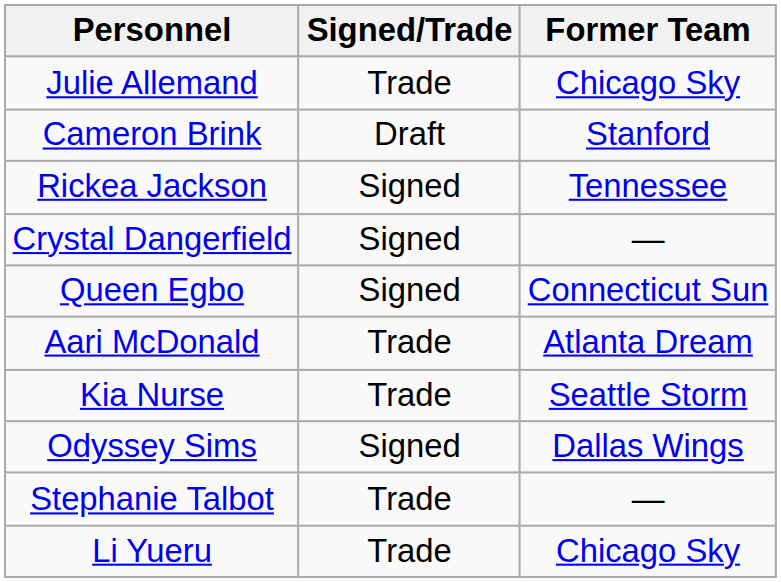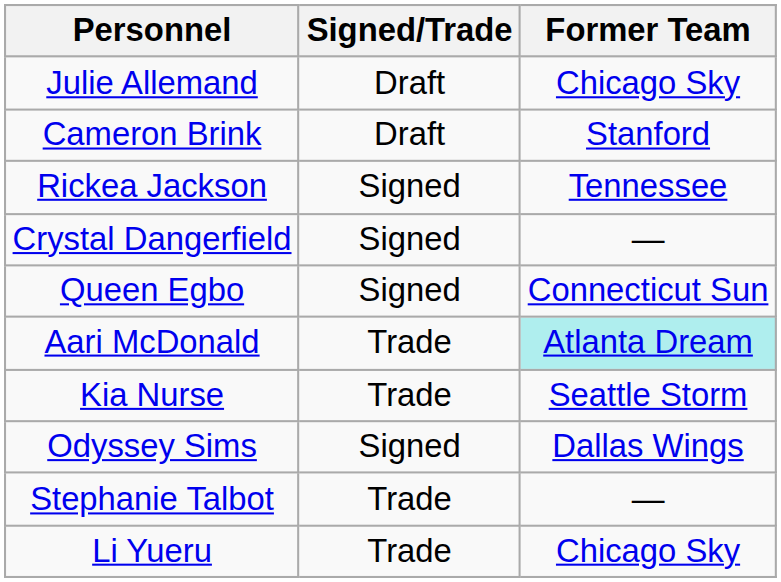(410, 82) Trade -> (410, 82) Draft
(648, 342) no background -> (648, 342) paleturquoise background
